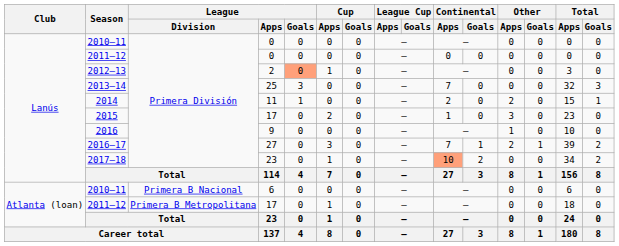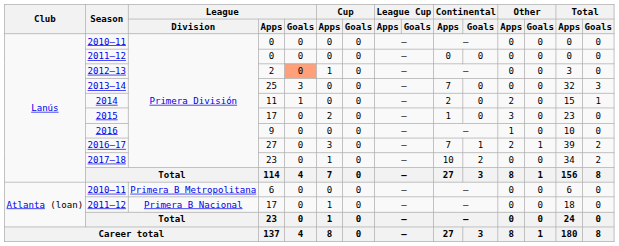(448, 160) lightsalmon background -> (448, 160) no background
(193, 190) Primera B Nacional -> (193, 190) Primera B Metropolitana
(193, 205) Primera B Metropolitana -> (193, 205) Primera B Nacional
